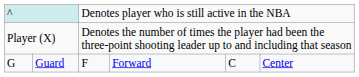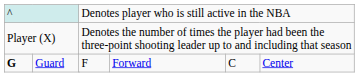(11, 63) normal -> (11, 63) bold
